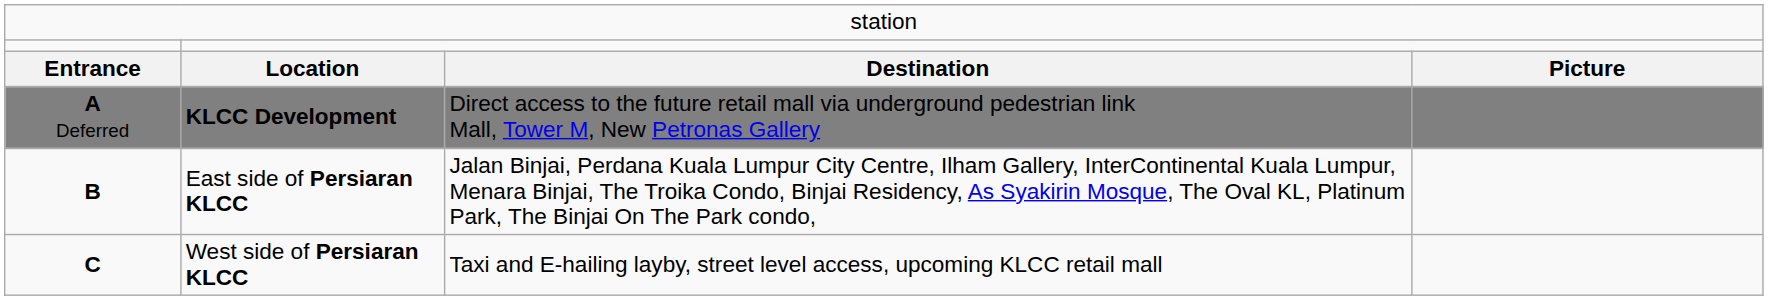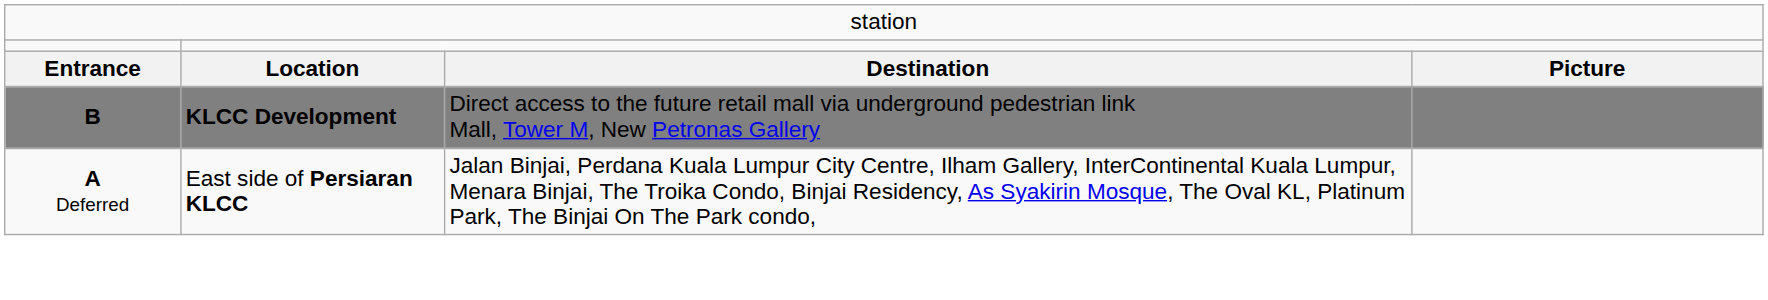(93, 117) A Deferred -> (93, 117) B
(93, 190) B -> (93, 190) A Deferred
- row: (302, 264)
